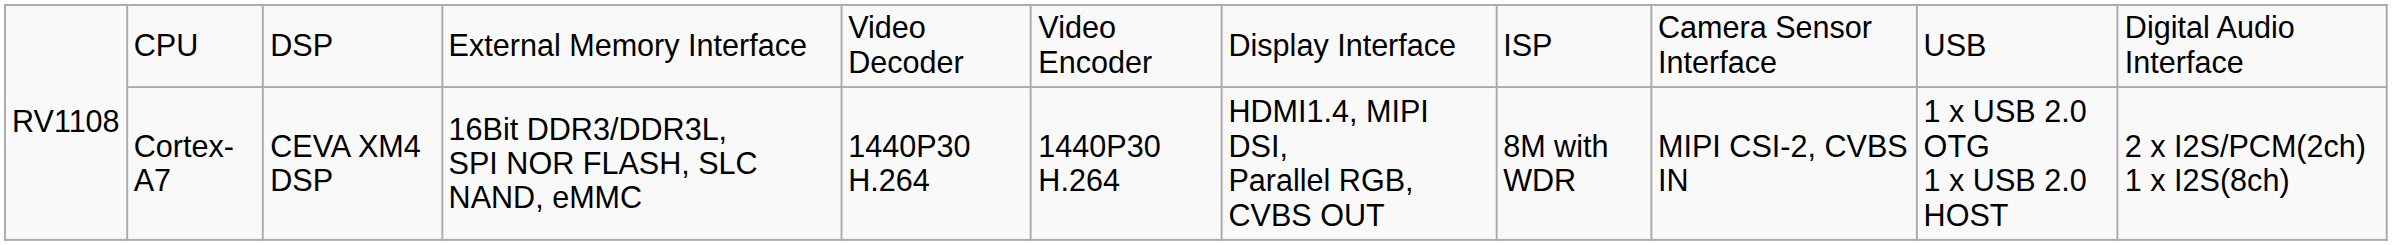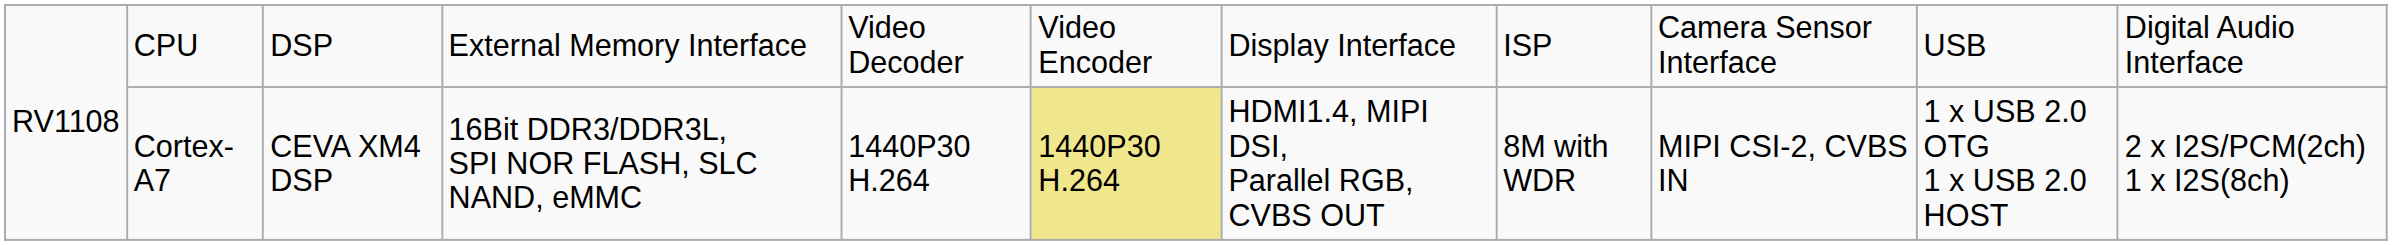(1100, 163) no background -> (1100, 163) khaki background
